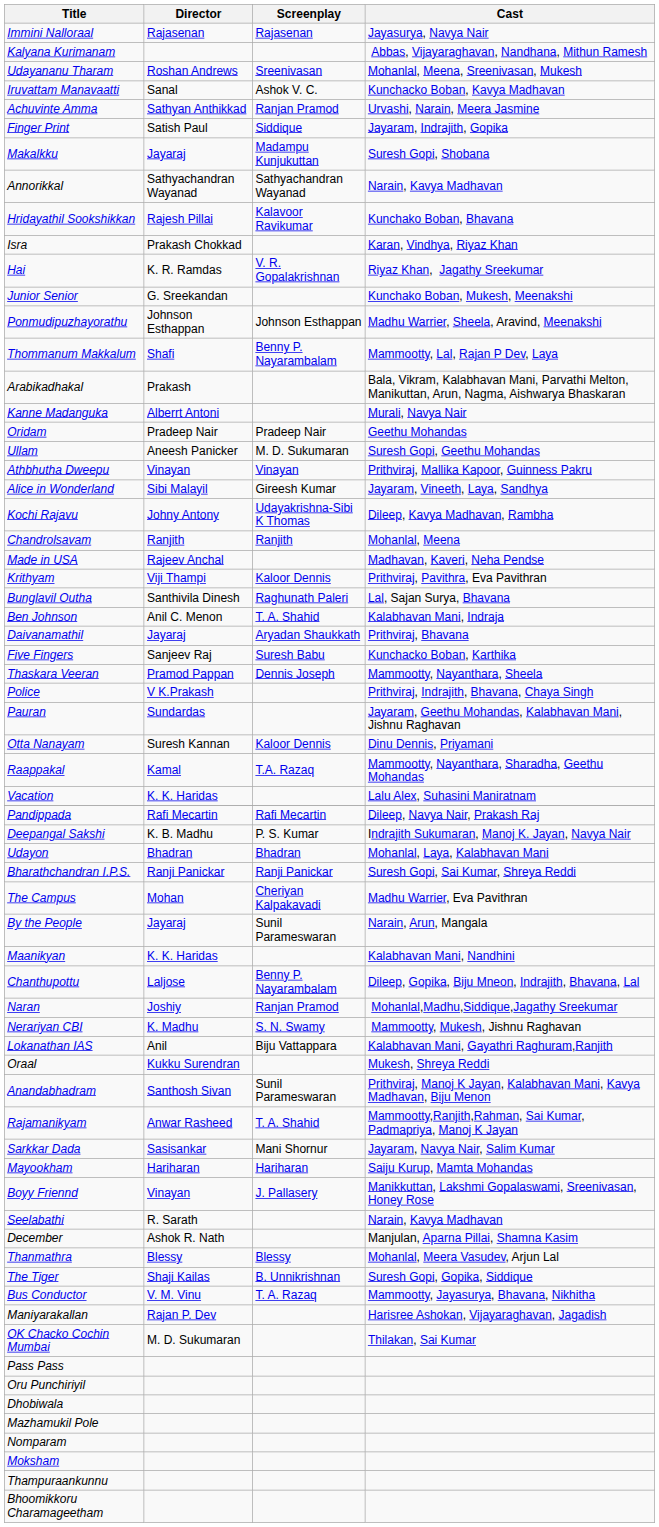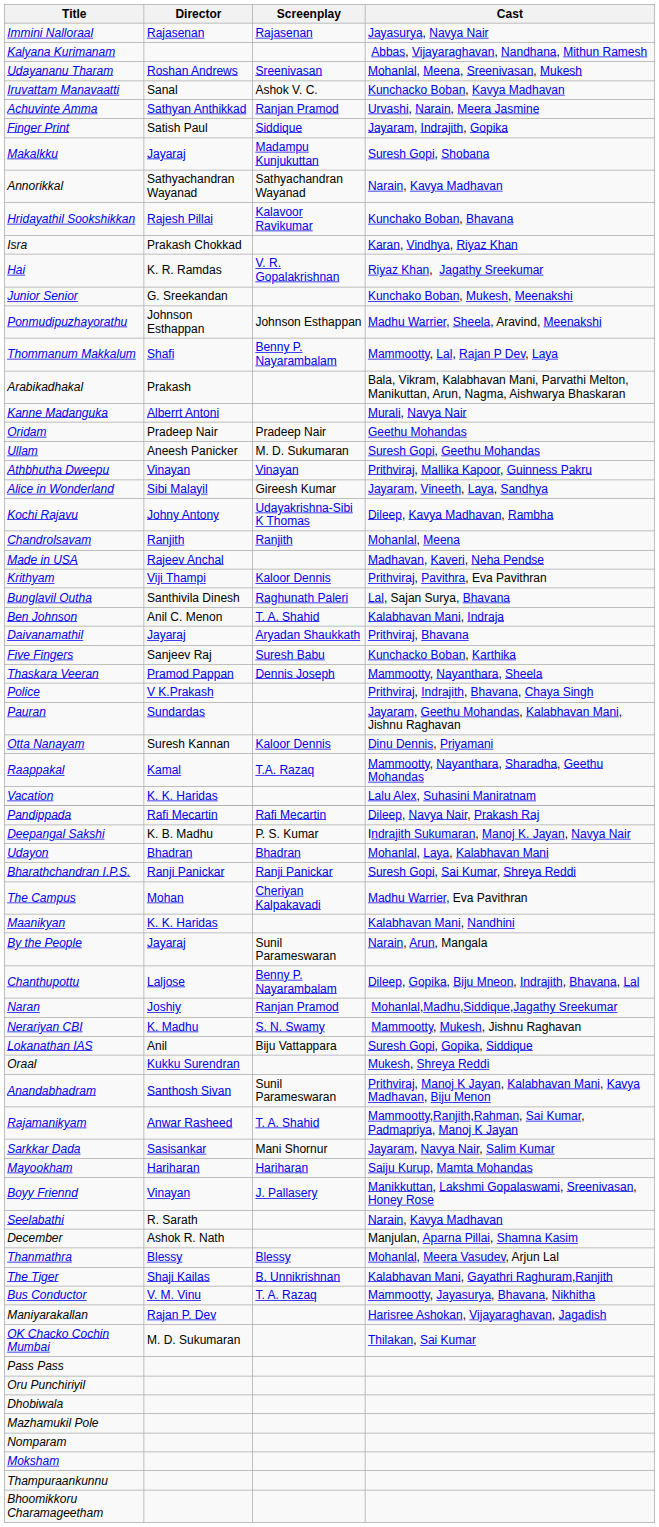rows swapped: (44, 923) <-> (36, 956)
(490, 1045) Kalabhavan Mani, Gayathri Raghuram,Ranjith -> (450, 1045) Suresh Gopi, Gopika, Siddique
(450, 1276) Suresh Gopi, Gopika, Siddique -> (490, 1276) Kalabhavan Mani, Gayathri Raghuram,Ranjith
